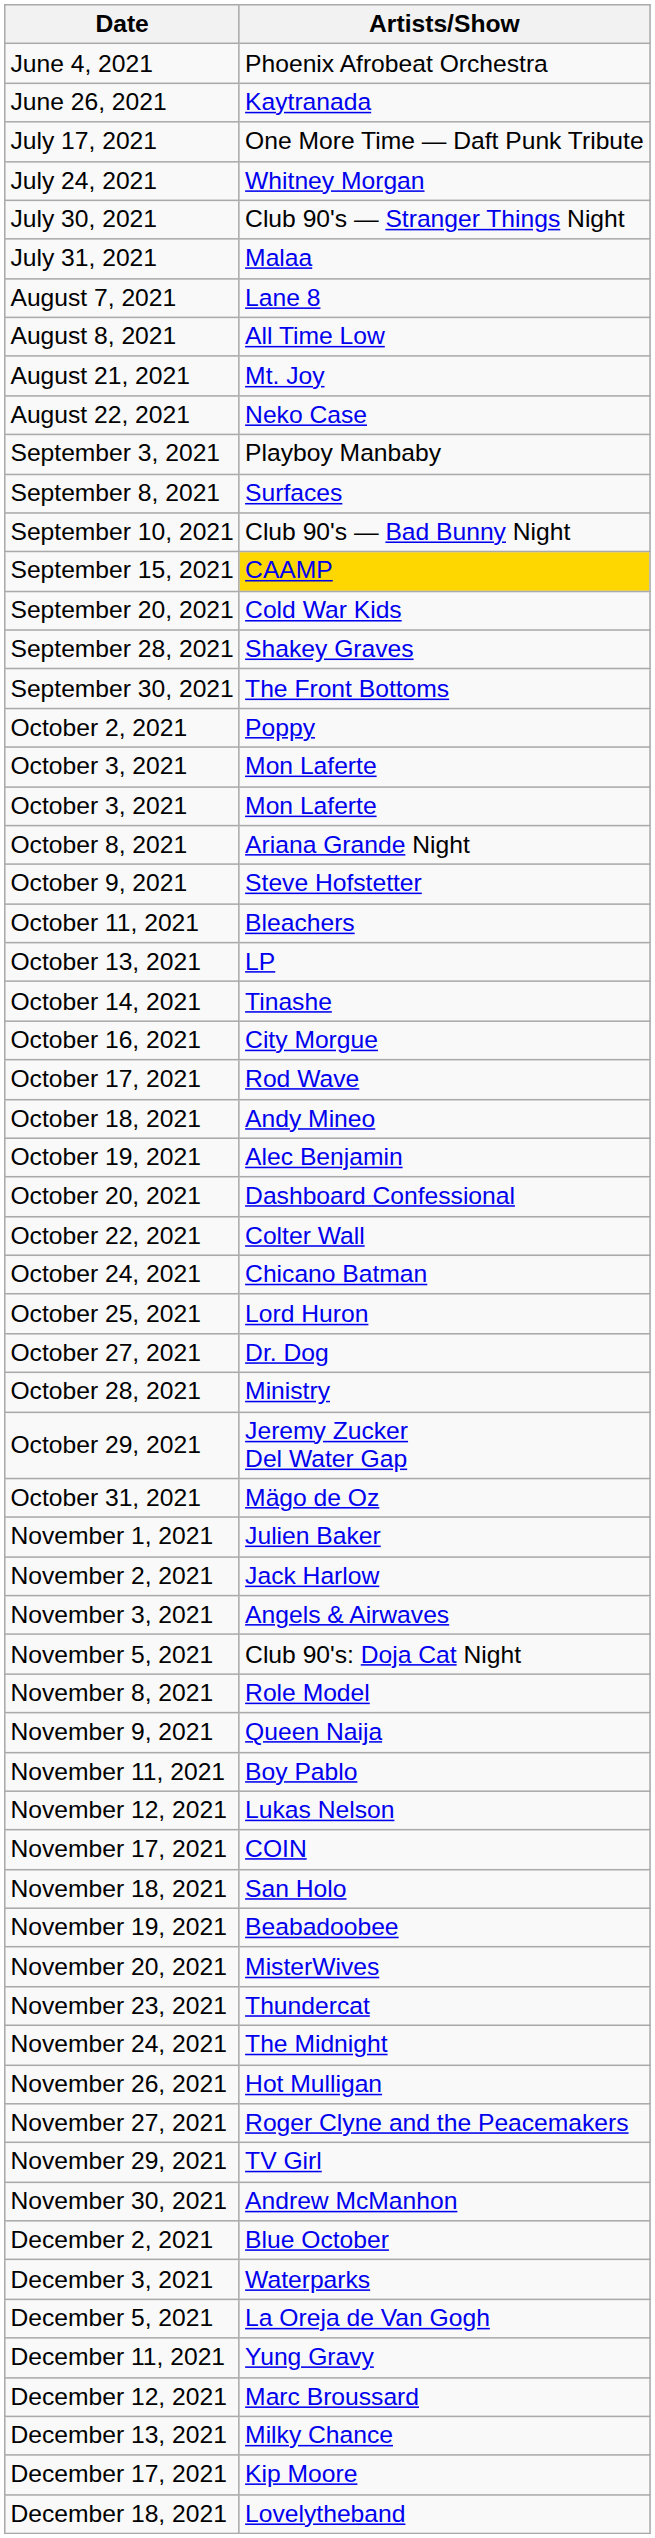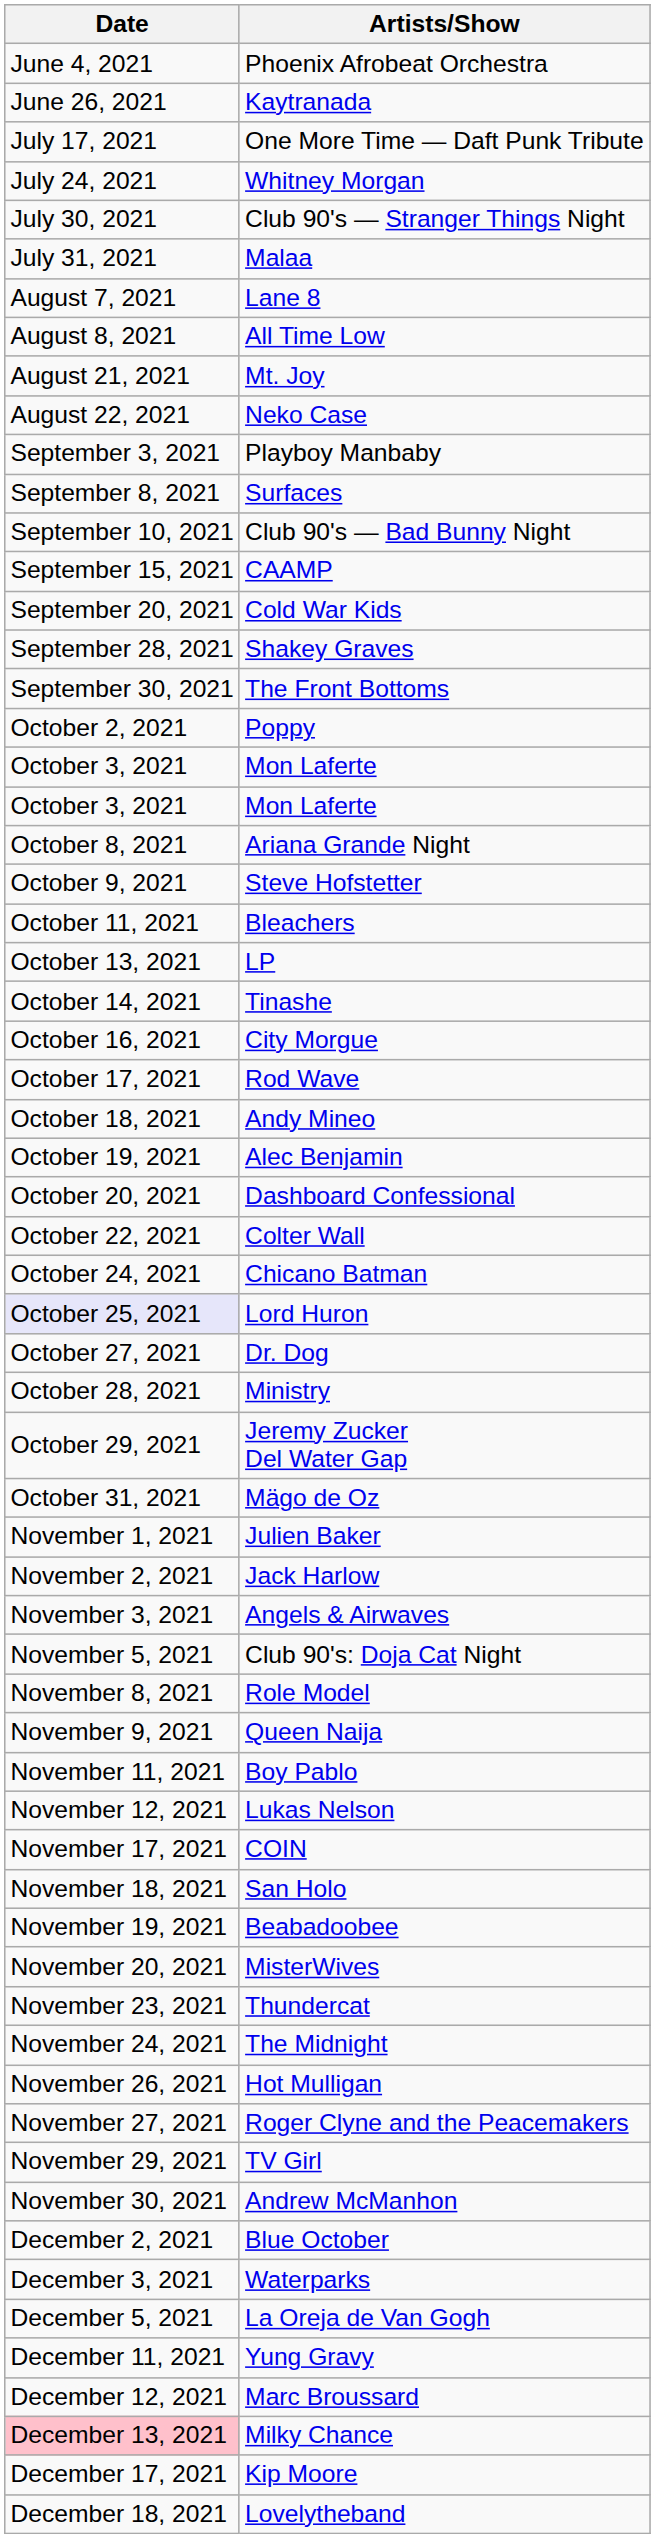(289, 571) gold background -> (289, 571) no background
(106, 1313) no background -> (106, 1313) lavender background
(119, 2435) no background -> (119, 2435) pink background
